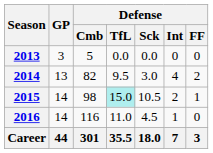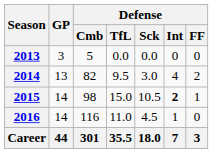(121, 96) paleturquoise background -> (121, 96) no background
(175, 96) normal -> (175, 96) bold
